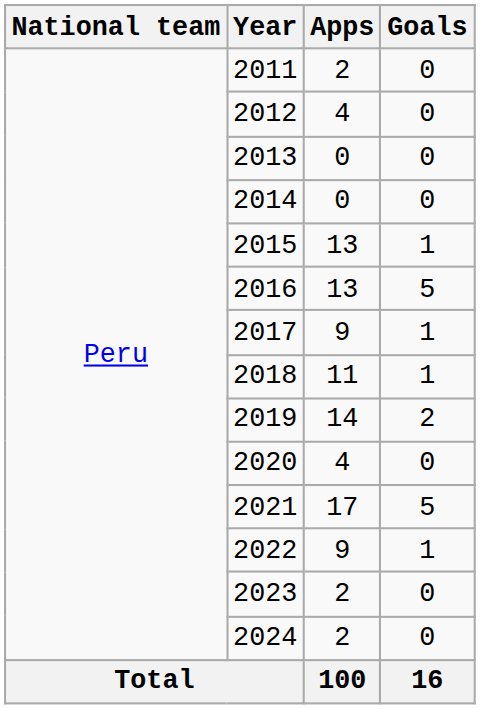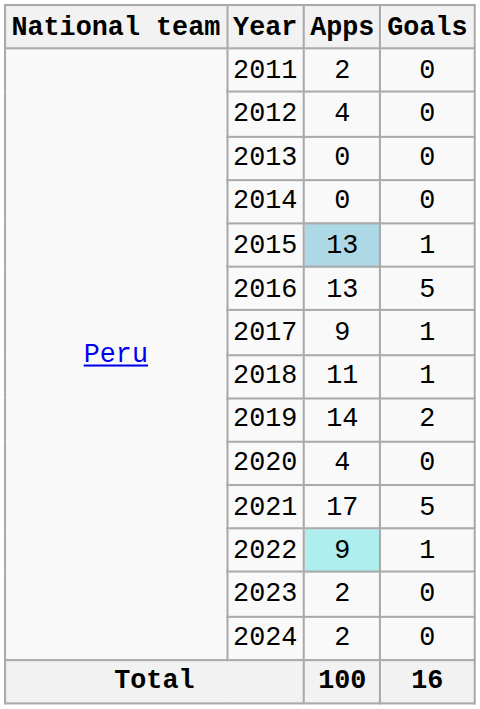(342, 245) no background -> (342, 245) lightblue background
(342, 551) no background -> (342, 551) paleturquoise background
